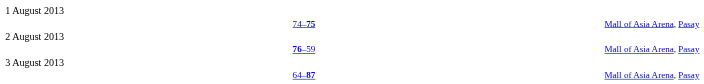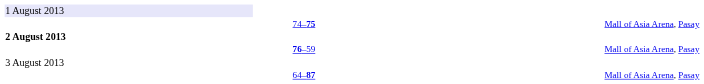(35, 11) no background -> (35, 11) lavender background
(35, 36) normal -> (36, 36) bold
